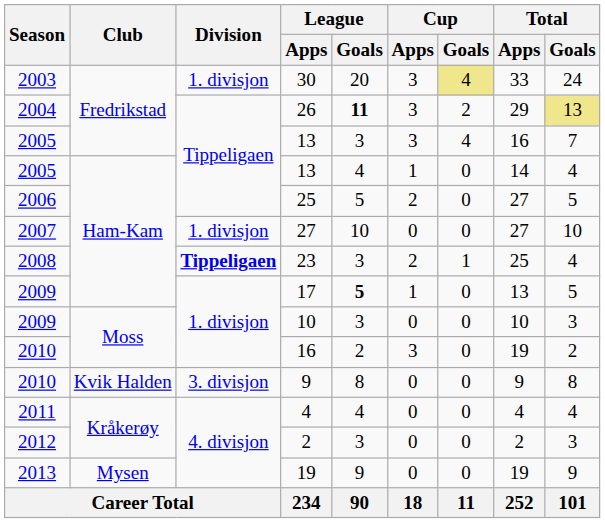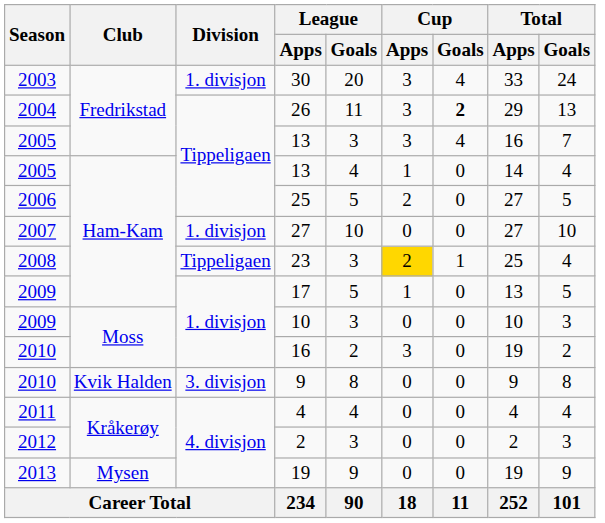(466, 79) khaki background -> (460, 79) no background
(360, 110) bold -> (354, 110) normal
(466, 110) normal -> (460, 110) bold
(572, 110) khaki background -> (567, 110) no background
(228, 261) bold -> (226, 261) normal
(413, 261) no background -> (407, 261) gold background
(360, 291) bold -> (354, 291) normal
